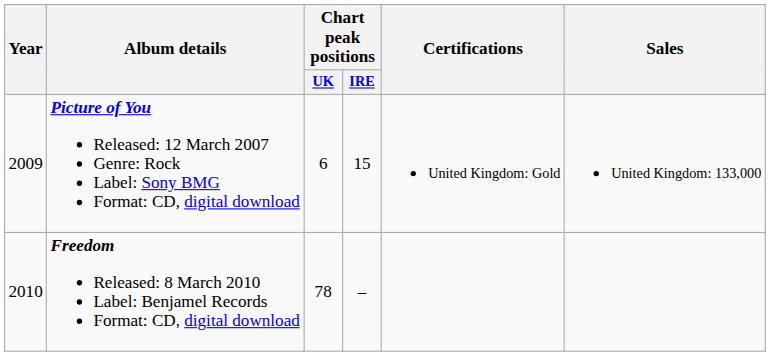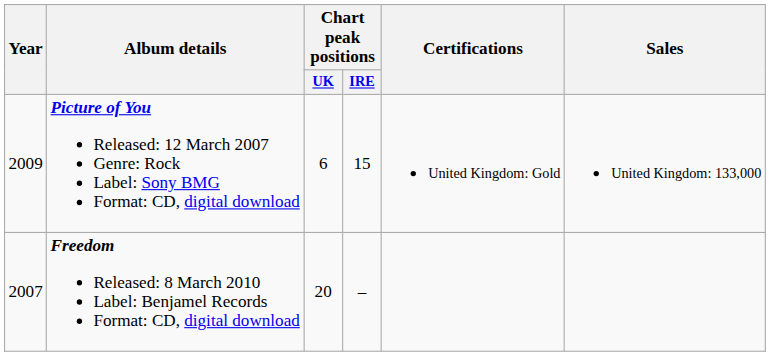(26, 292) 2010 -> (26, 292) 2007
(323, 292) 78 -> (323, 292) 20
